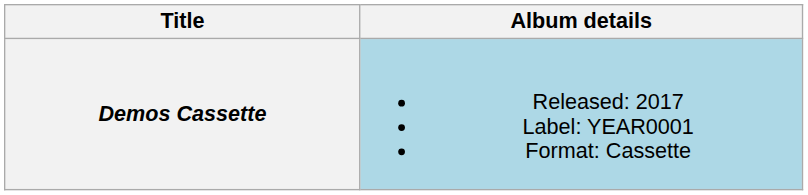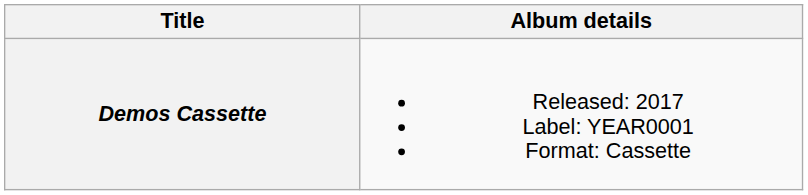(581, 126) lightblue background -> (581, 126) no background
